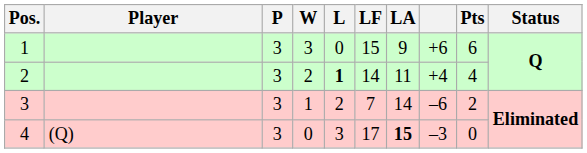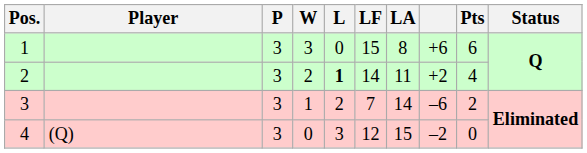(403, 47) 9 -> (403, 47) 8
(438, 76) +4 -> (438, 76) +2
(370, 133) 17 -> (370, 133) 12
(403, 133) bold -> (403, 133) normal
(438, 133) –3 -> (438, 133) –2
